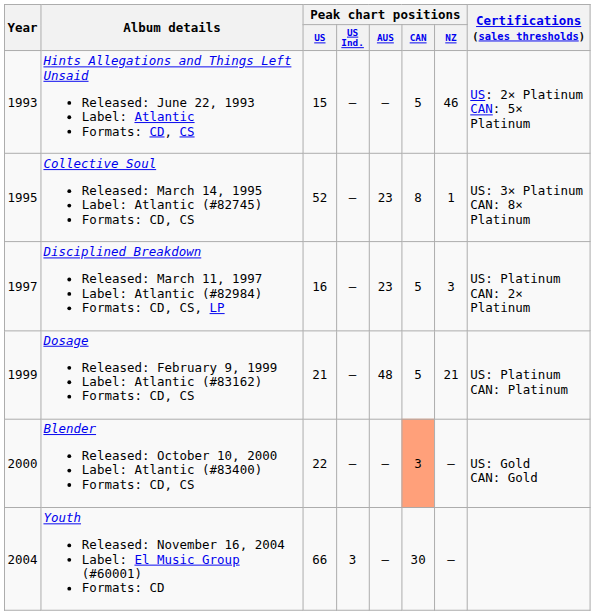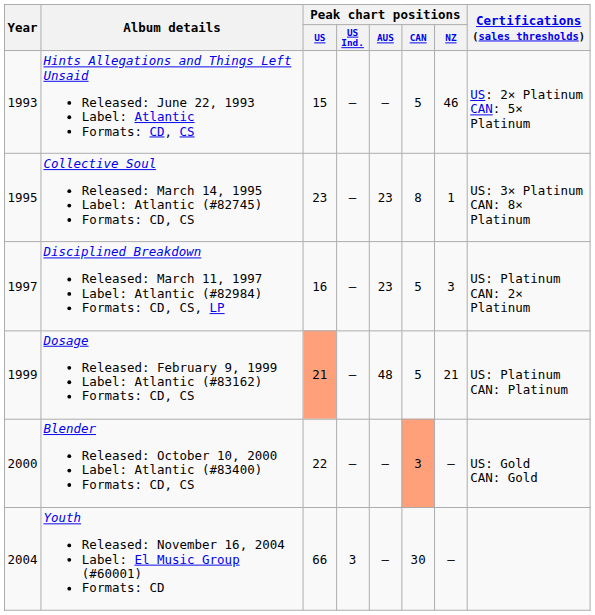(320, 198) 52 -> (320, 198) 23
(320, 375) no background -> (320, 375) lightsalmon background
